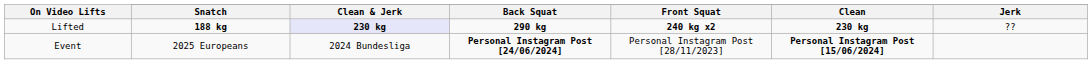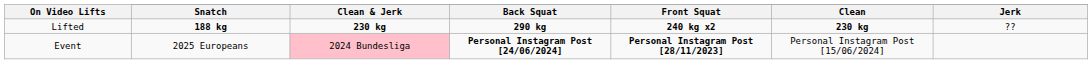(370, 26) lavender background -> (370, 26) no background
(370, 46) no background -> (370, 46) pink background
(691, 46) normal -> (691, 46) bold
(852, 46) bold -> (852, 46) normal
